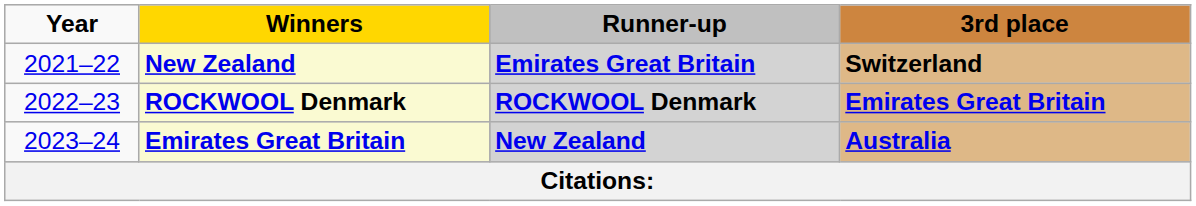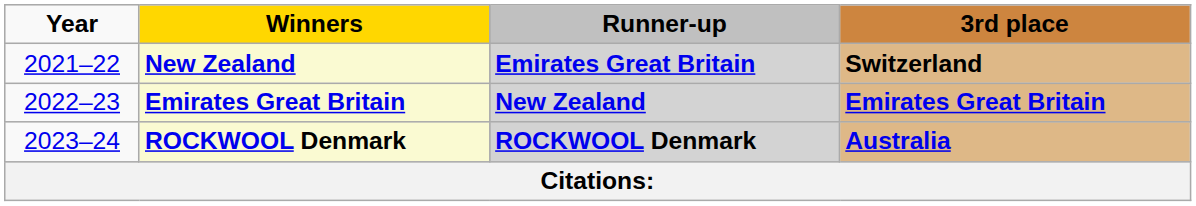(276, 102) ROCKWOOL Denmark -> (275, 102) Emirates Great Britain
(626, 102) ROCKWOOL Denmark -> (570, 102) New Zealand
(275, 141) Emirates Great Britain -> (276, 141) ROCKWOOL Denmark
(570, 141) New Zealand -> (626, 141) ROCKWOOL Denmark
